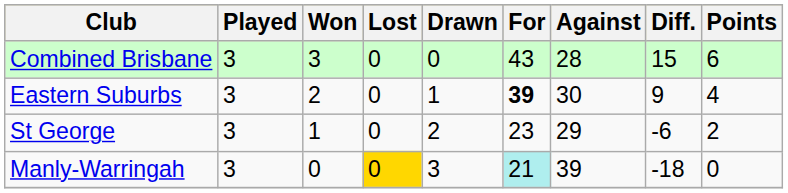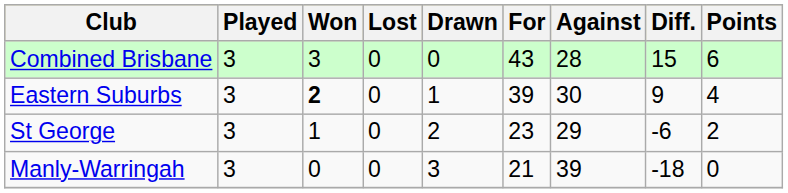(314, 95) normal -> (314, 95) bold
(521, 95) bold -> (521, 95) normal
(374, 168) gold background -> (374, 168) no background
(521, 168) paleturquoise background -> (521, 168) no background
